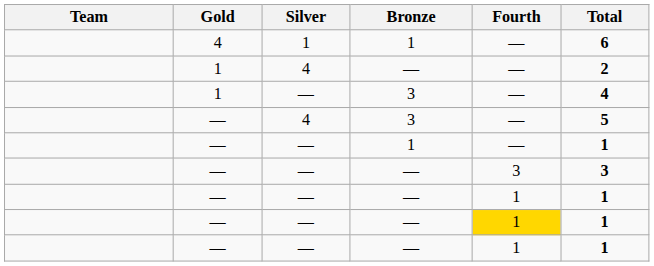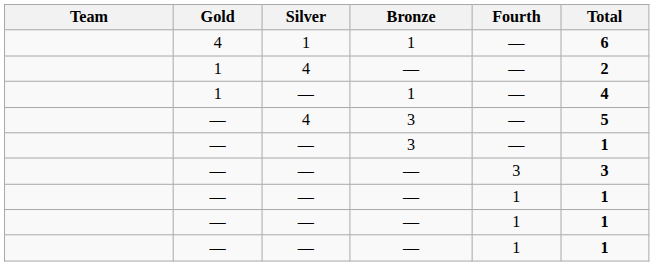(411, 94) 3 -> (411, 94) 1
(411, 145) 1 -> (411, 145) 3
(516, 222) gold background -> (516, 222) no background
